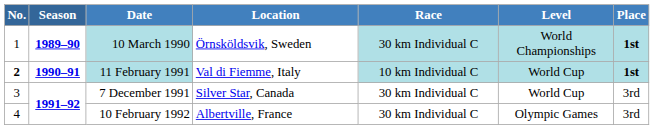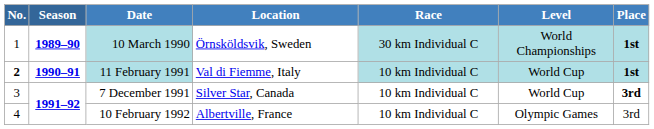(429, 93) 30 km Individual C -> (429, 93) 10 km Individual C
(631, 93) normal -> (631, 93) bold
(429, 114) 30 km Individual C -> (429, 114) 10 km Individual C
